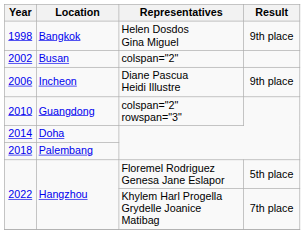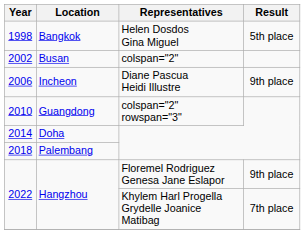(272, 36) 9th place -> (272, 36) 5th place
(272, 174) 5th place -> (272, 174) 9th place
